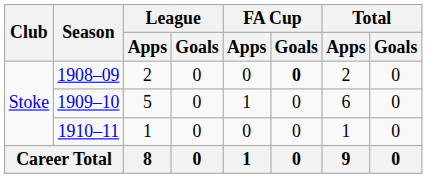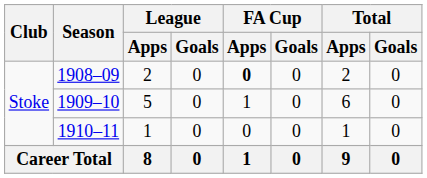(247, 74) normal -> (247, 74) bold
(296, 74) bold -> (296, 74) normal
